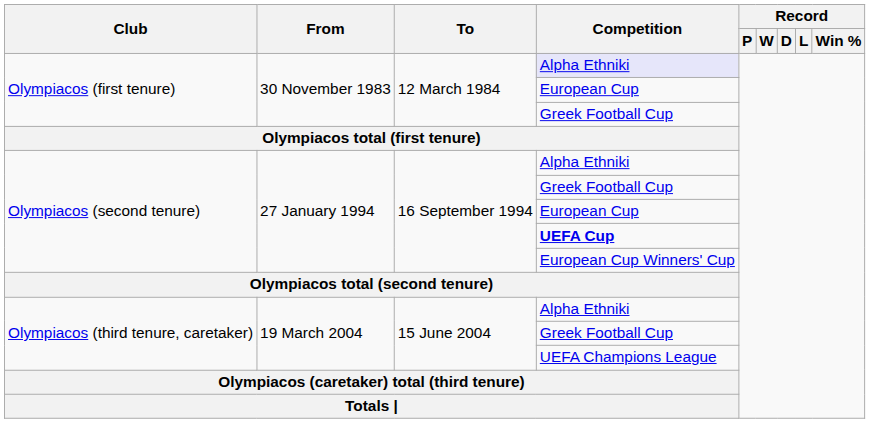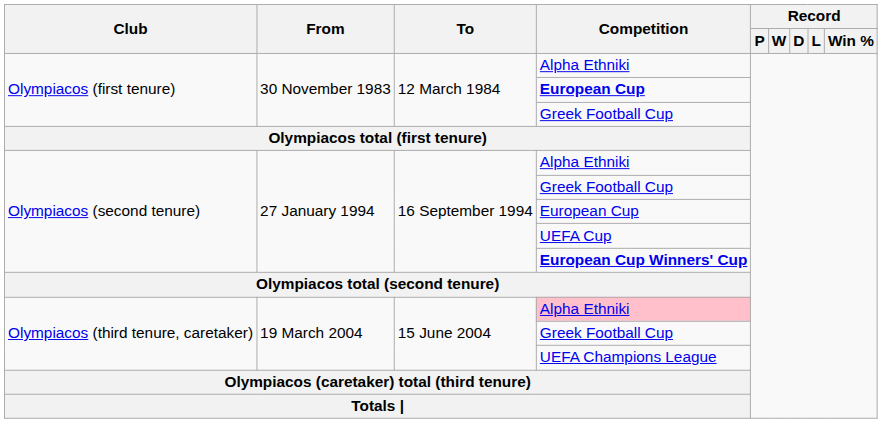(585, 65) lavender background -> (585, 65) no background
(589, 89) normal -> (592, 89) bold
(577, 235) bold -> (576, 235) normal
(637, 260) normal -> (644, 260) bold
(585, 308) no background -> (585, 308) pink background
